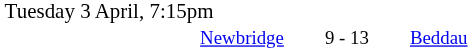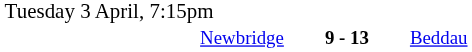(347, 38) normal -> (347, 38) bold
